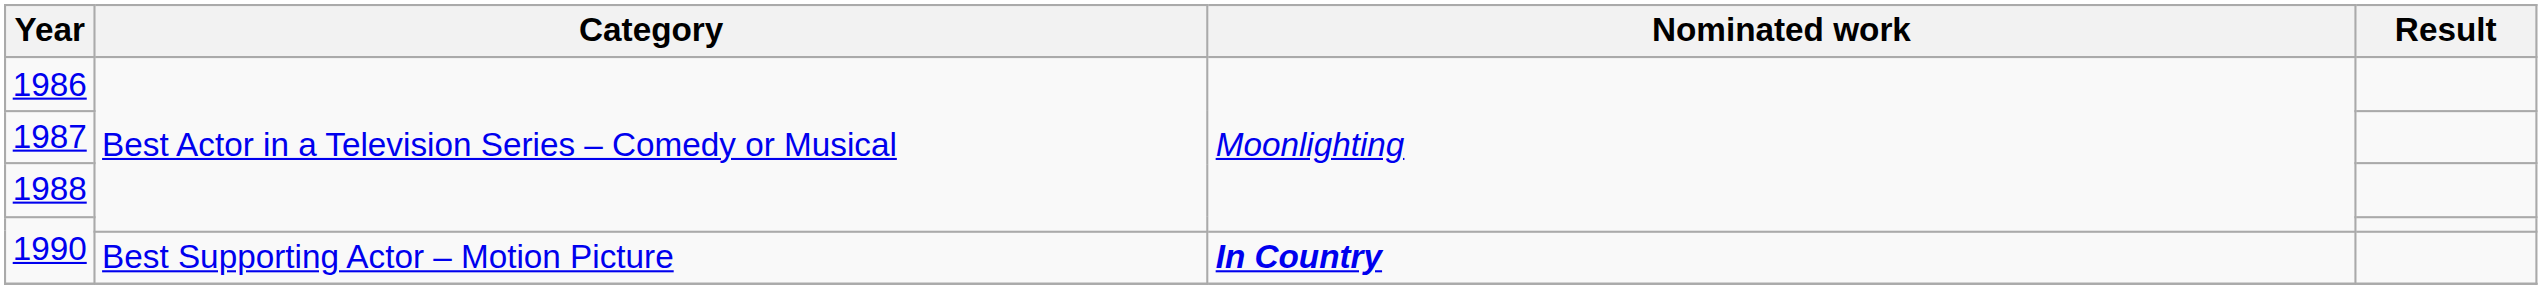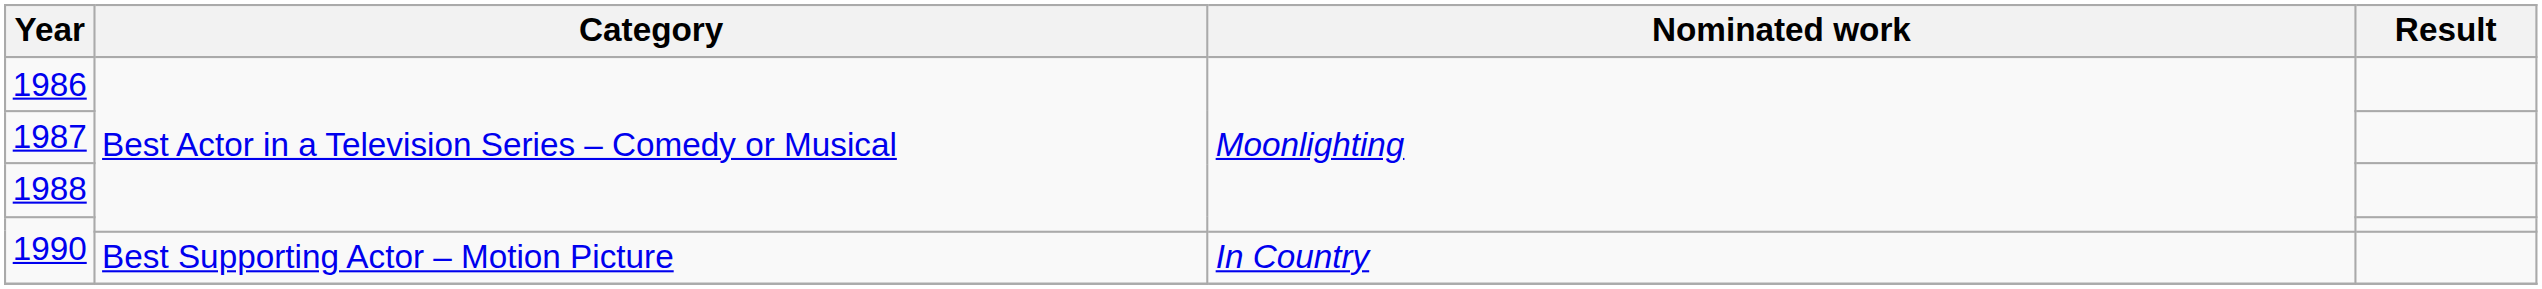(1299, 257) bold -> (1292, 257) normal
